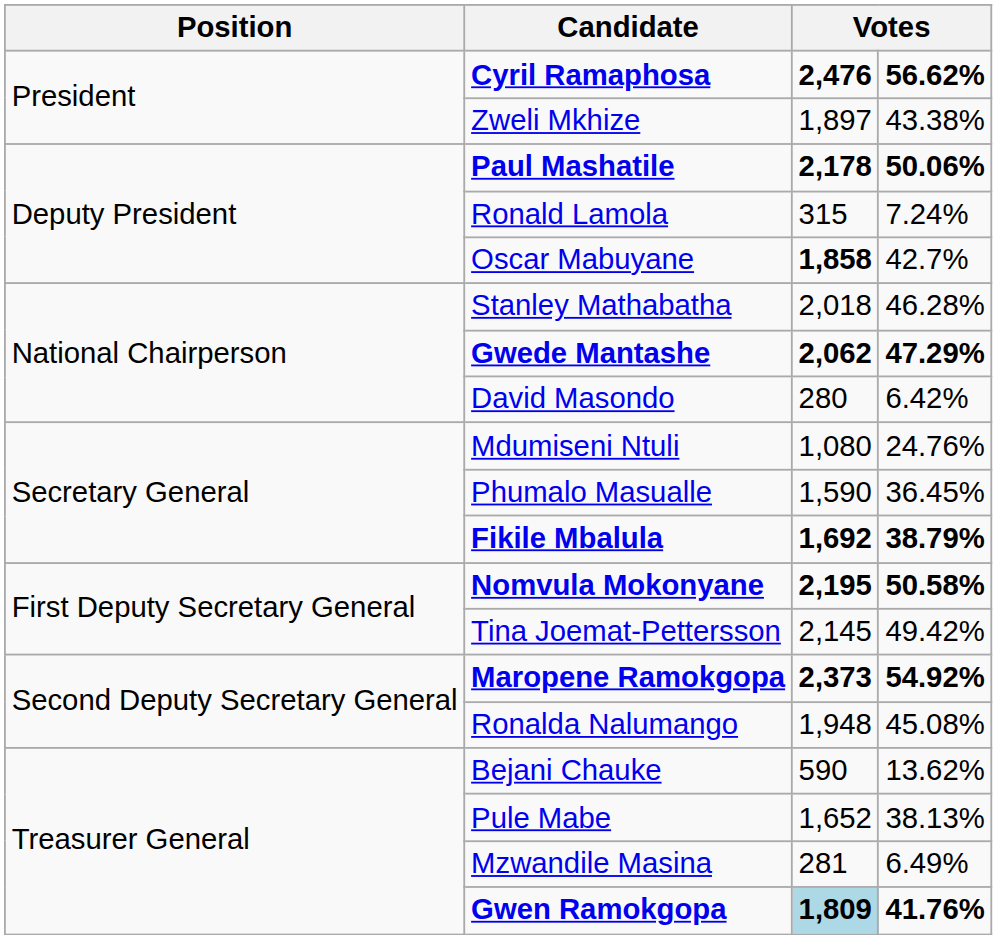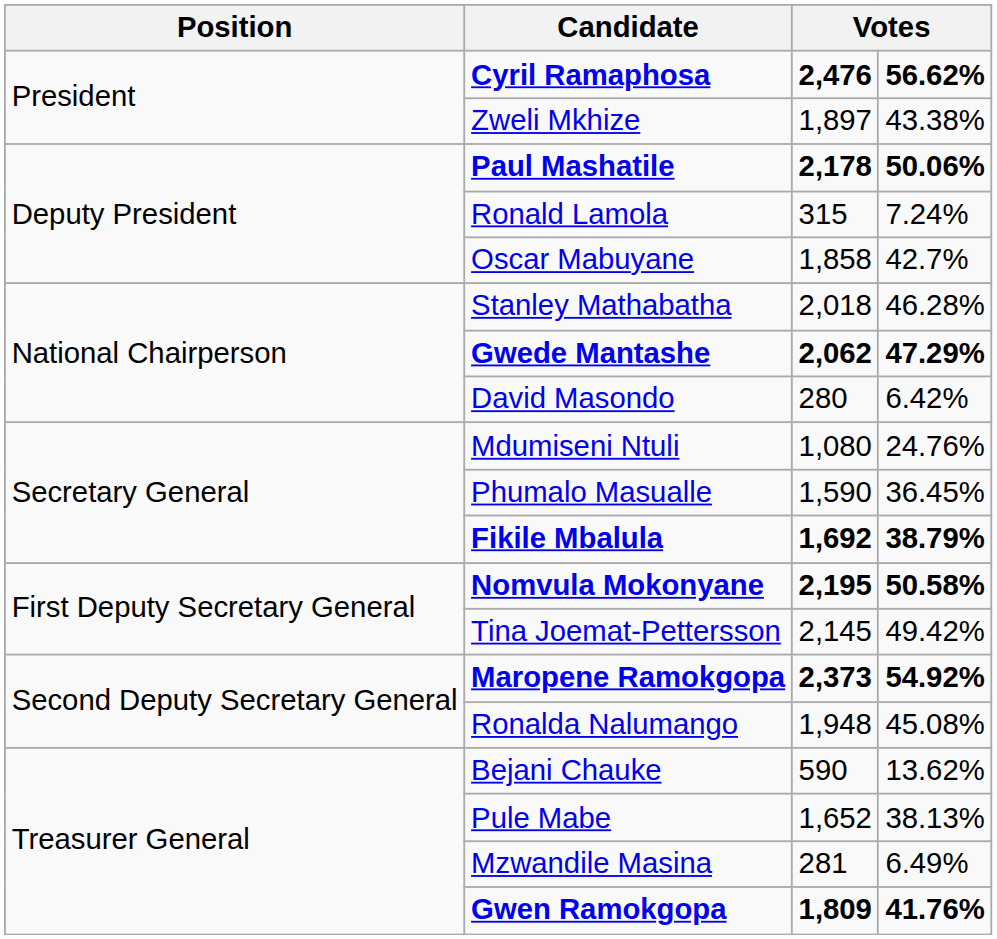(835, 259) bold -> (835, 259) normal
(835, 910) lightblue background -> (835, 910) no background
